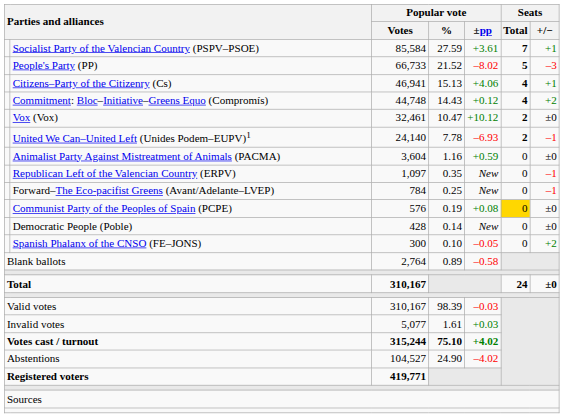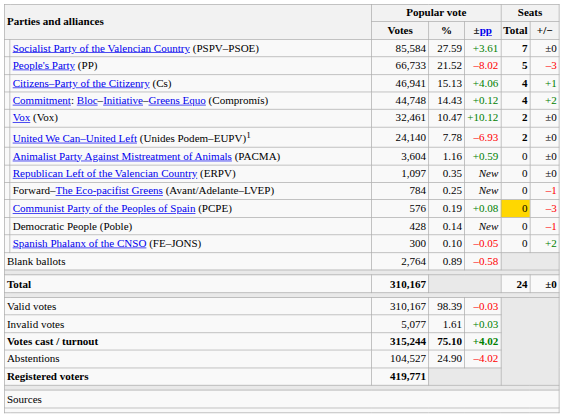(551, 48) +1 -> (551, 48) ±0
(551, 137) –1 -> (551, 137) ±0
(551, 173) –1 -> (551, 173) ±0
(551, 208) ±0 -> (551, 208) –3
(551, 226) ±0 -> (551, 226) –1
